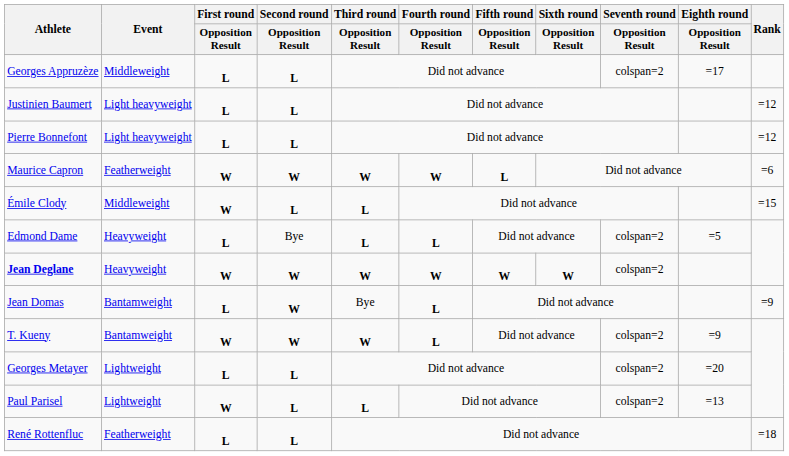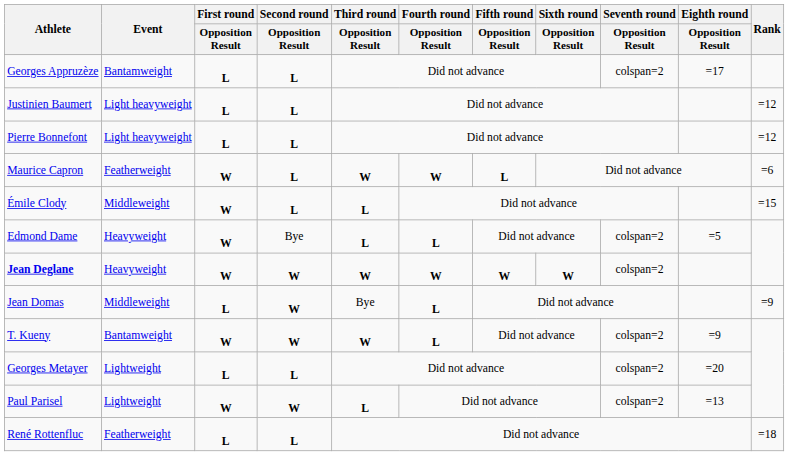(137, 71) Middleweight -> (138, 71) Bantamweight
(294, 177) W -> (294, 177) L
(226, 243) L -> (226, 243) W
(138, 302) Bantamweight -> (137, 302) Middleweight
(294, 408) L -> (294, 408) W
